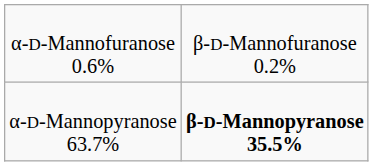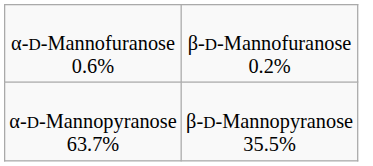(275, 132) bold -> (270, 132) normal
